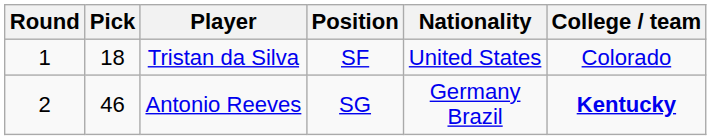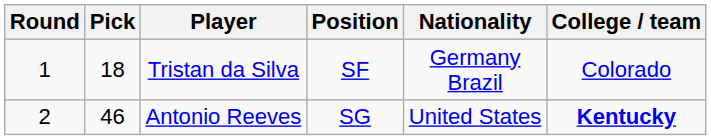(475, 57) United States -> (475, 69) Germany Brazil
(475, 104) Germany Brazil -> (475, 116) United States
